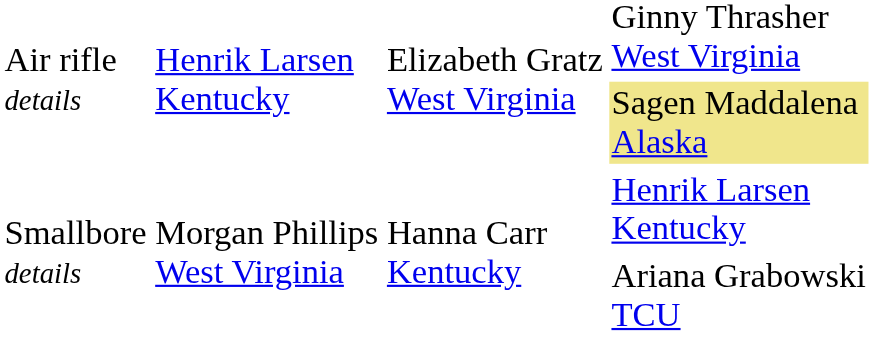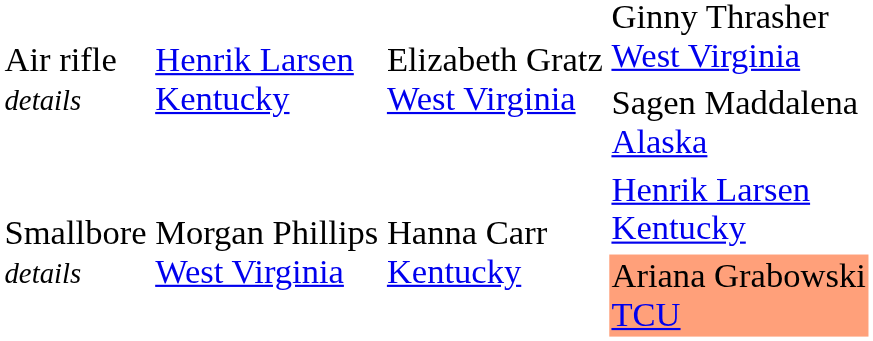(735, 122) khaki background -> (735, 122) no background
(739, 294) no background -> (739, 294) lightsalmon background
